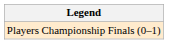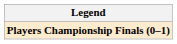(84, 30) normal -> (88, 30) bold
